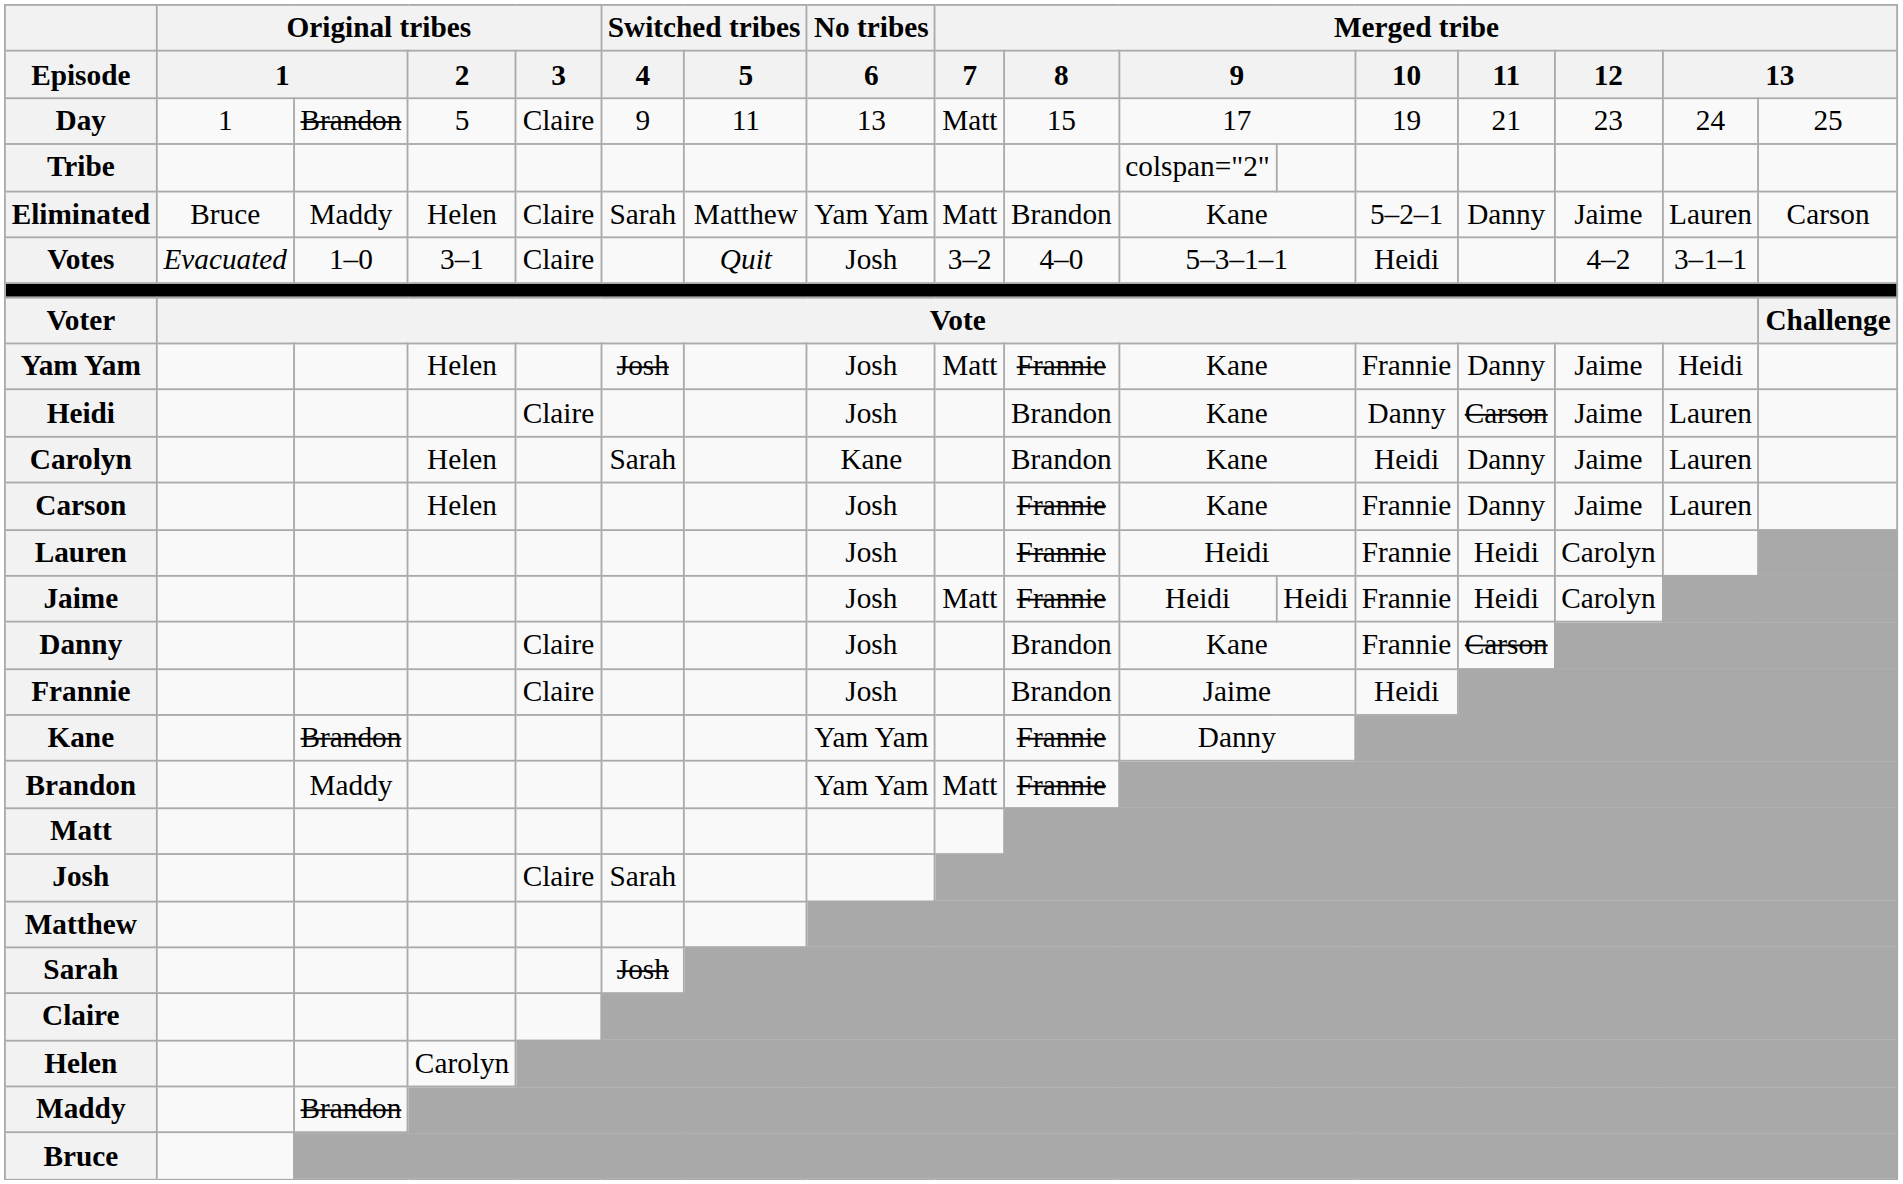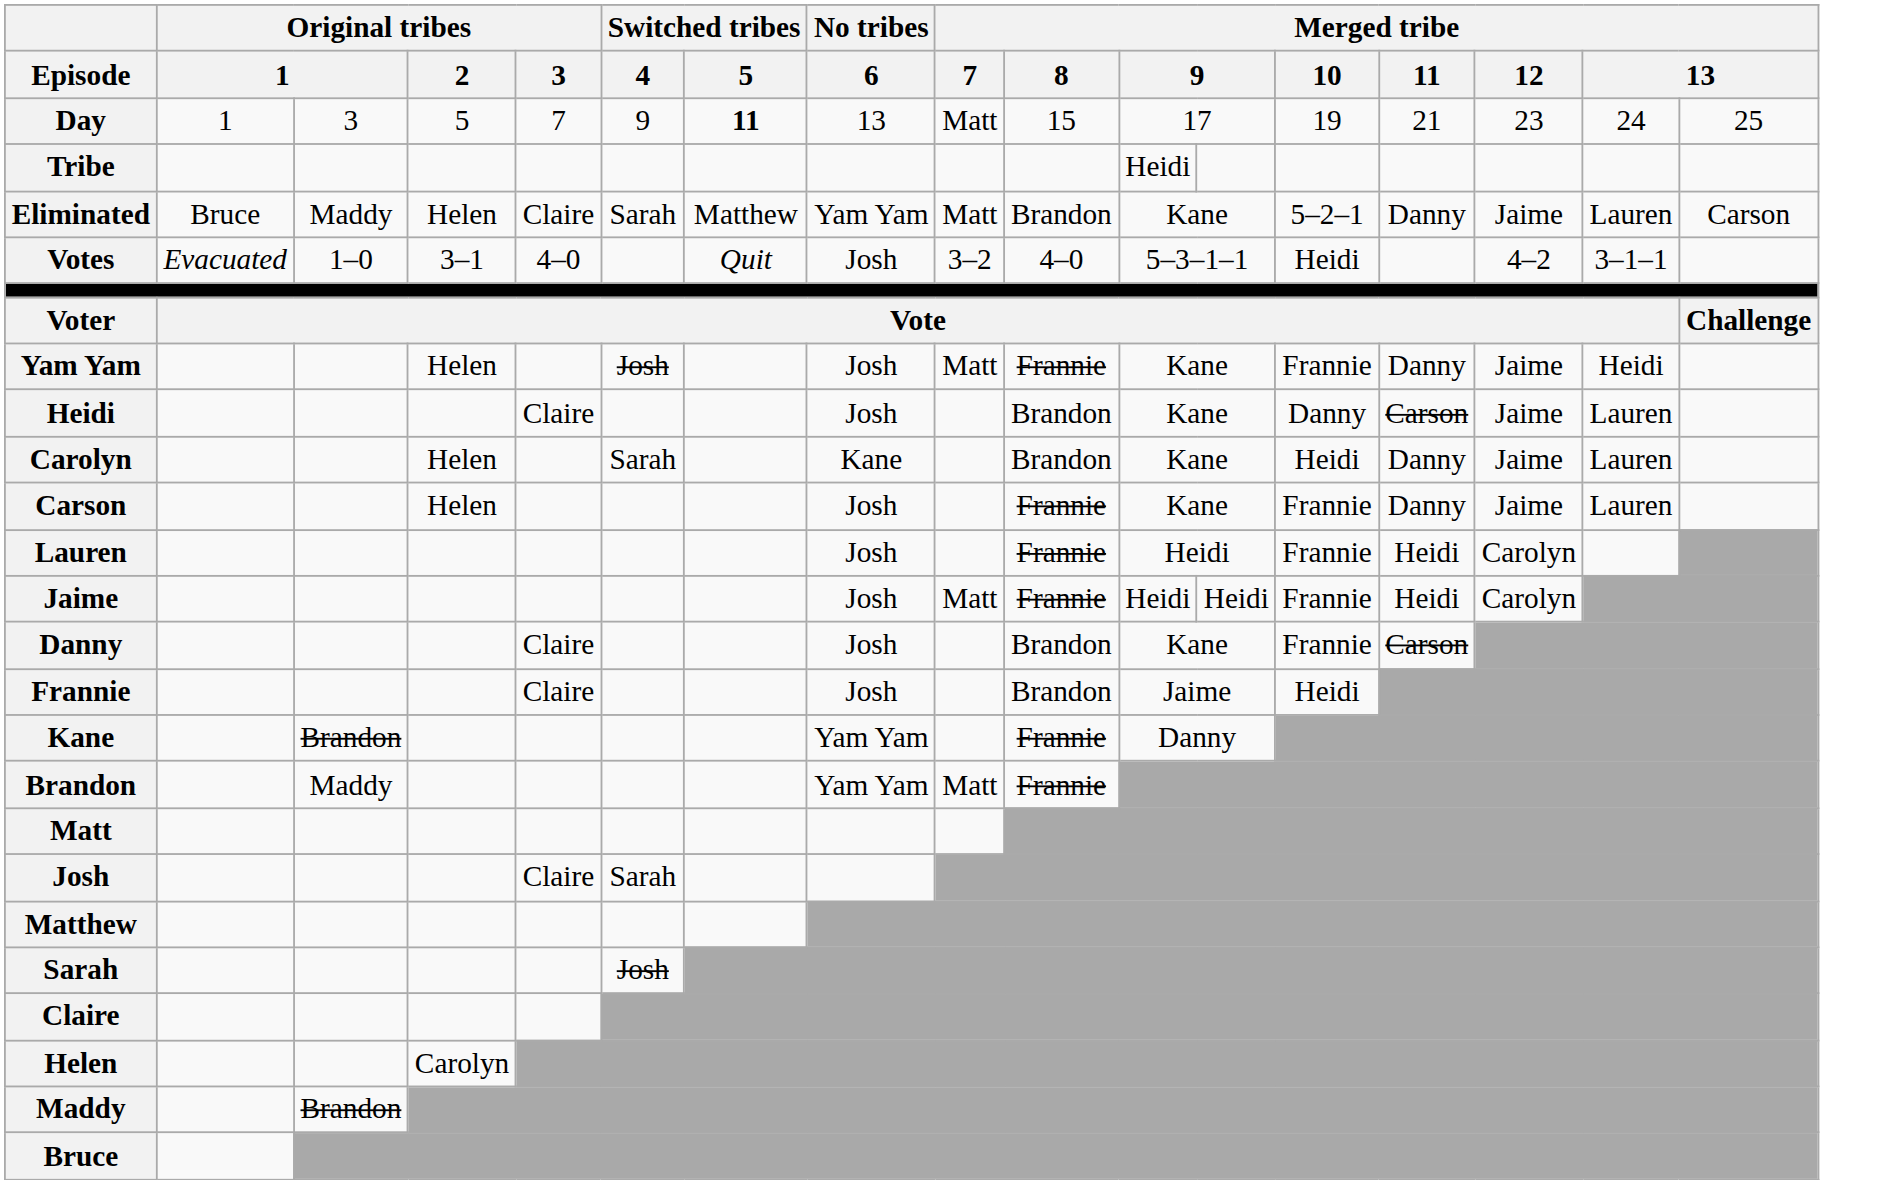(351, 120) Brandon -> (351, 120) 3
(558, 120) Claire -> (558, 120) 7
(746, 120) normal -> (746, 120) bold
(1198, 167) colspan="2" -> (1158, 167) Heidi
(558, 259) Claire -> (558, 259) 4–0
